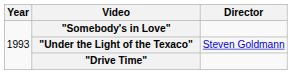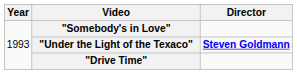(244, 45) normal -> (246, 45) bold
